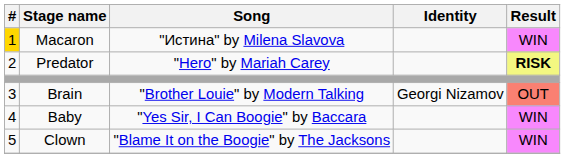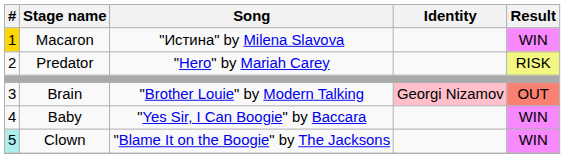(533, 63) bold -> (533, 63) normal
(450, 93) no background -> (450, 93) pink background
(12, 141) no background -> (12, 141) paleturquoise background
